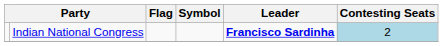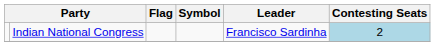(280, 32) bold -> (276, 32) normal
